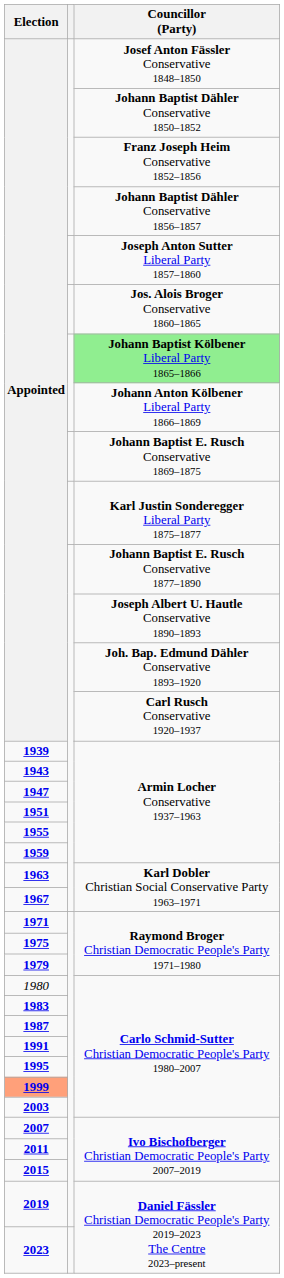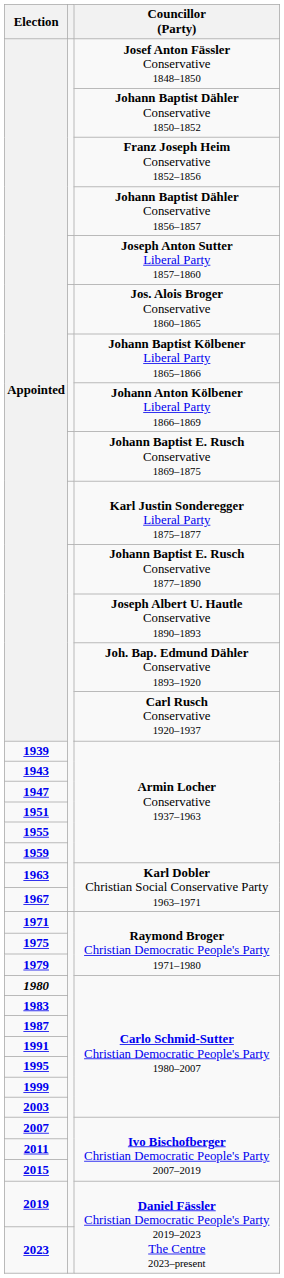(177, 358) lightgreen background -> (177, 358) no background
(36, 985) normal -> (36, 985) bold
(36, 1087) lightsalmon background -> (36, 1087) no background
